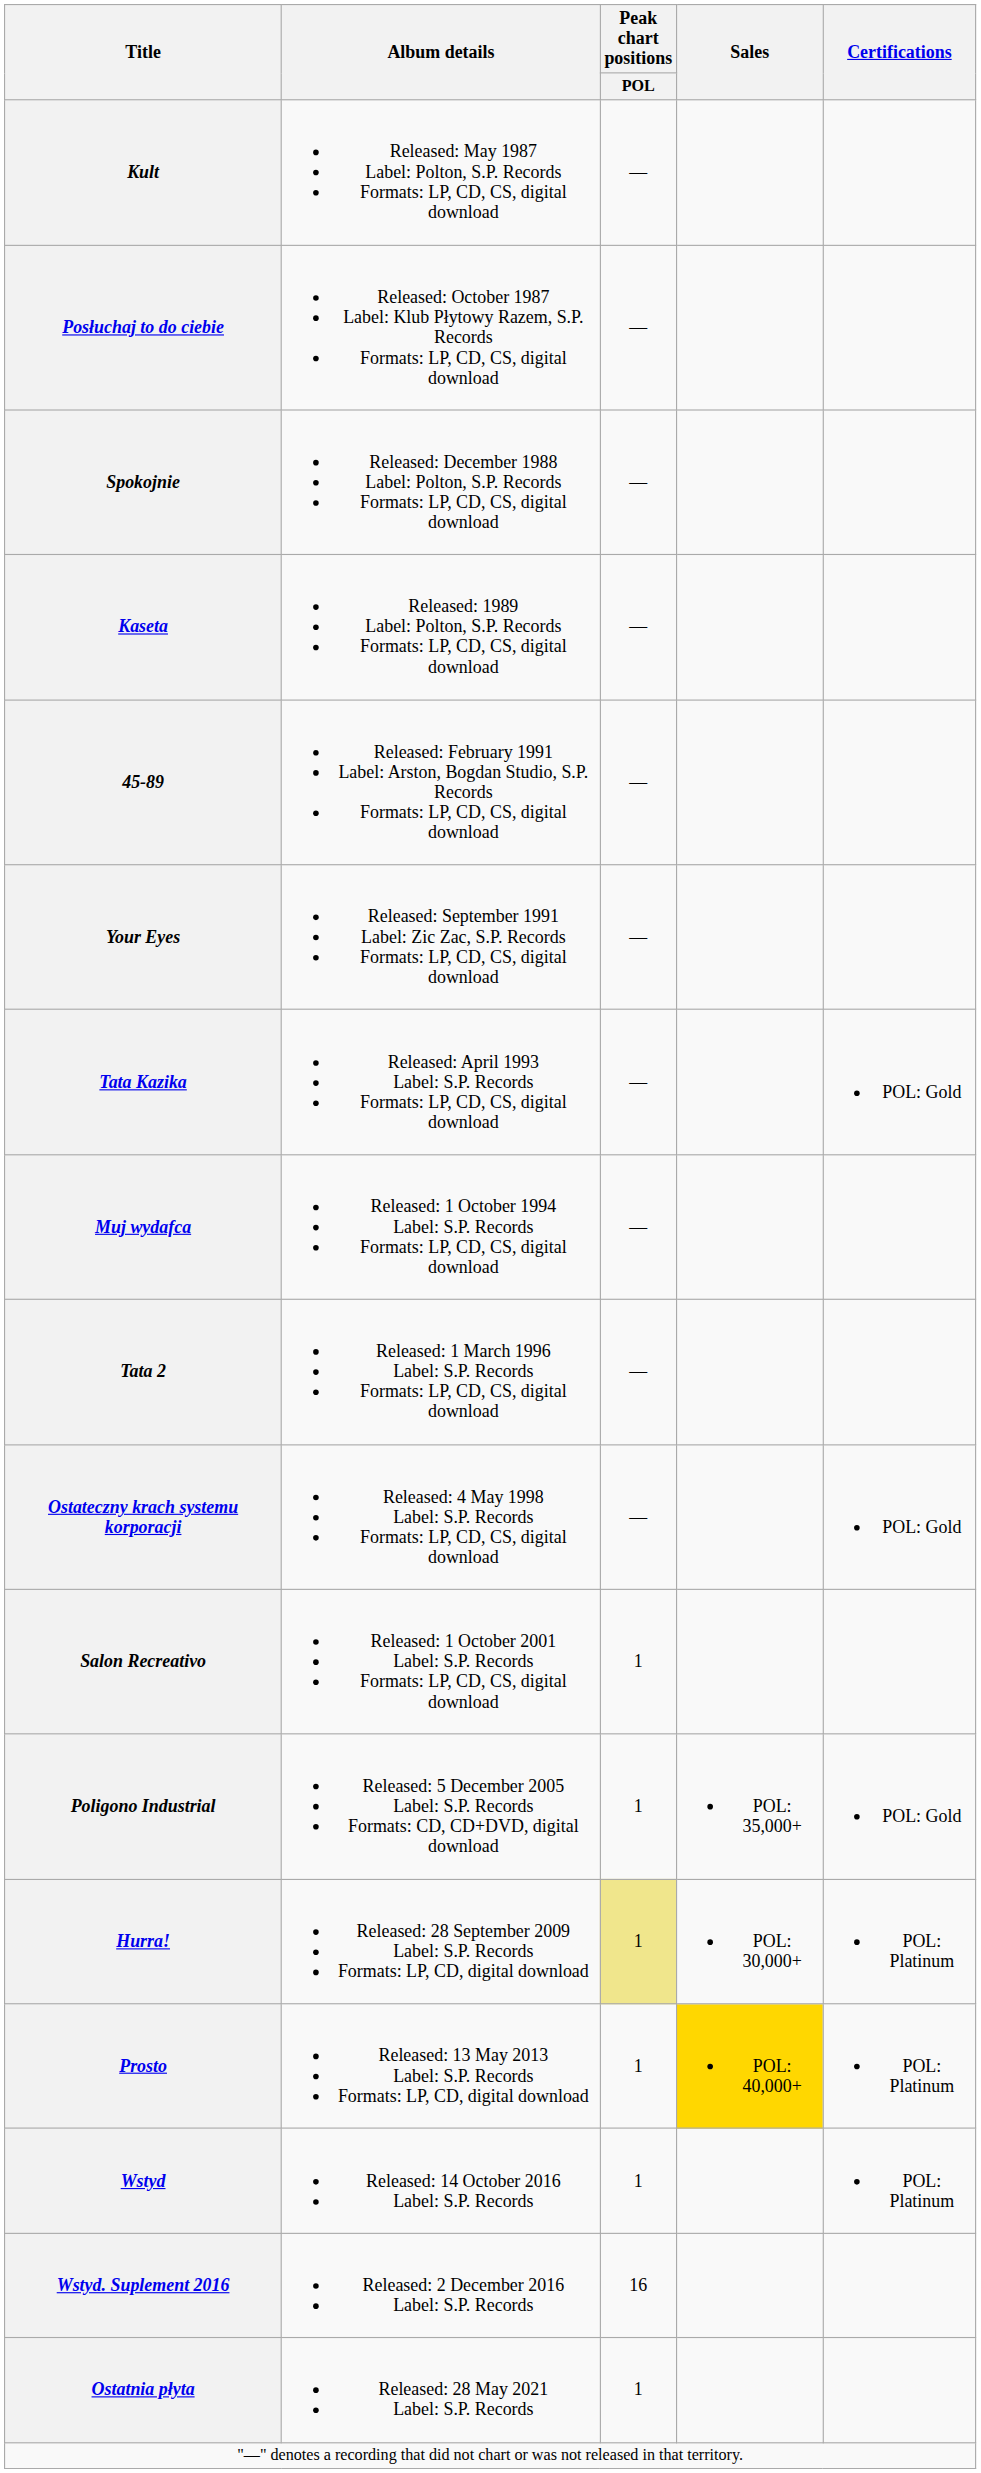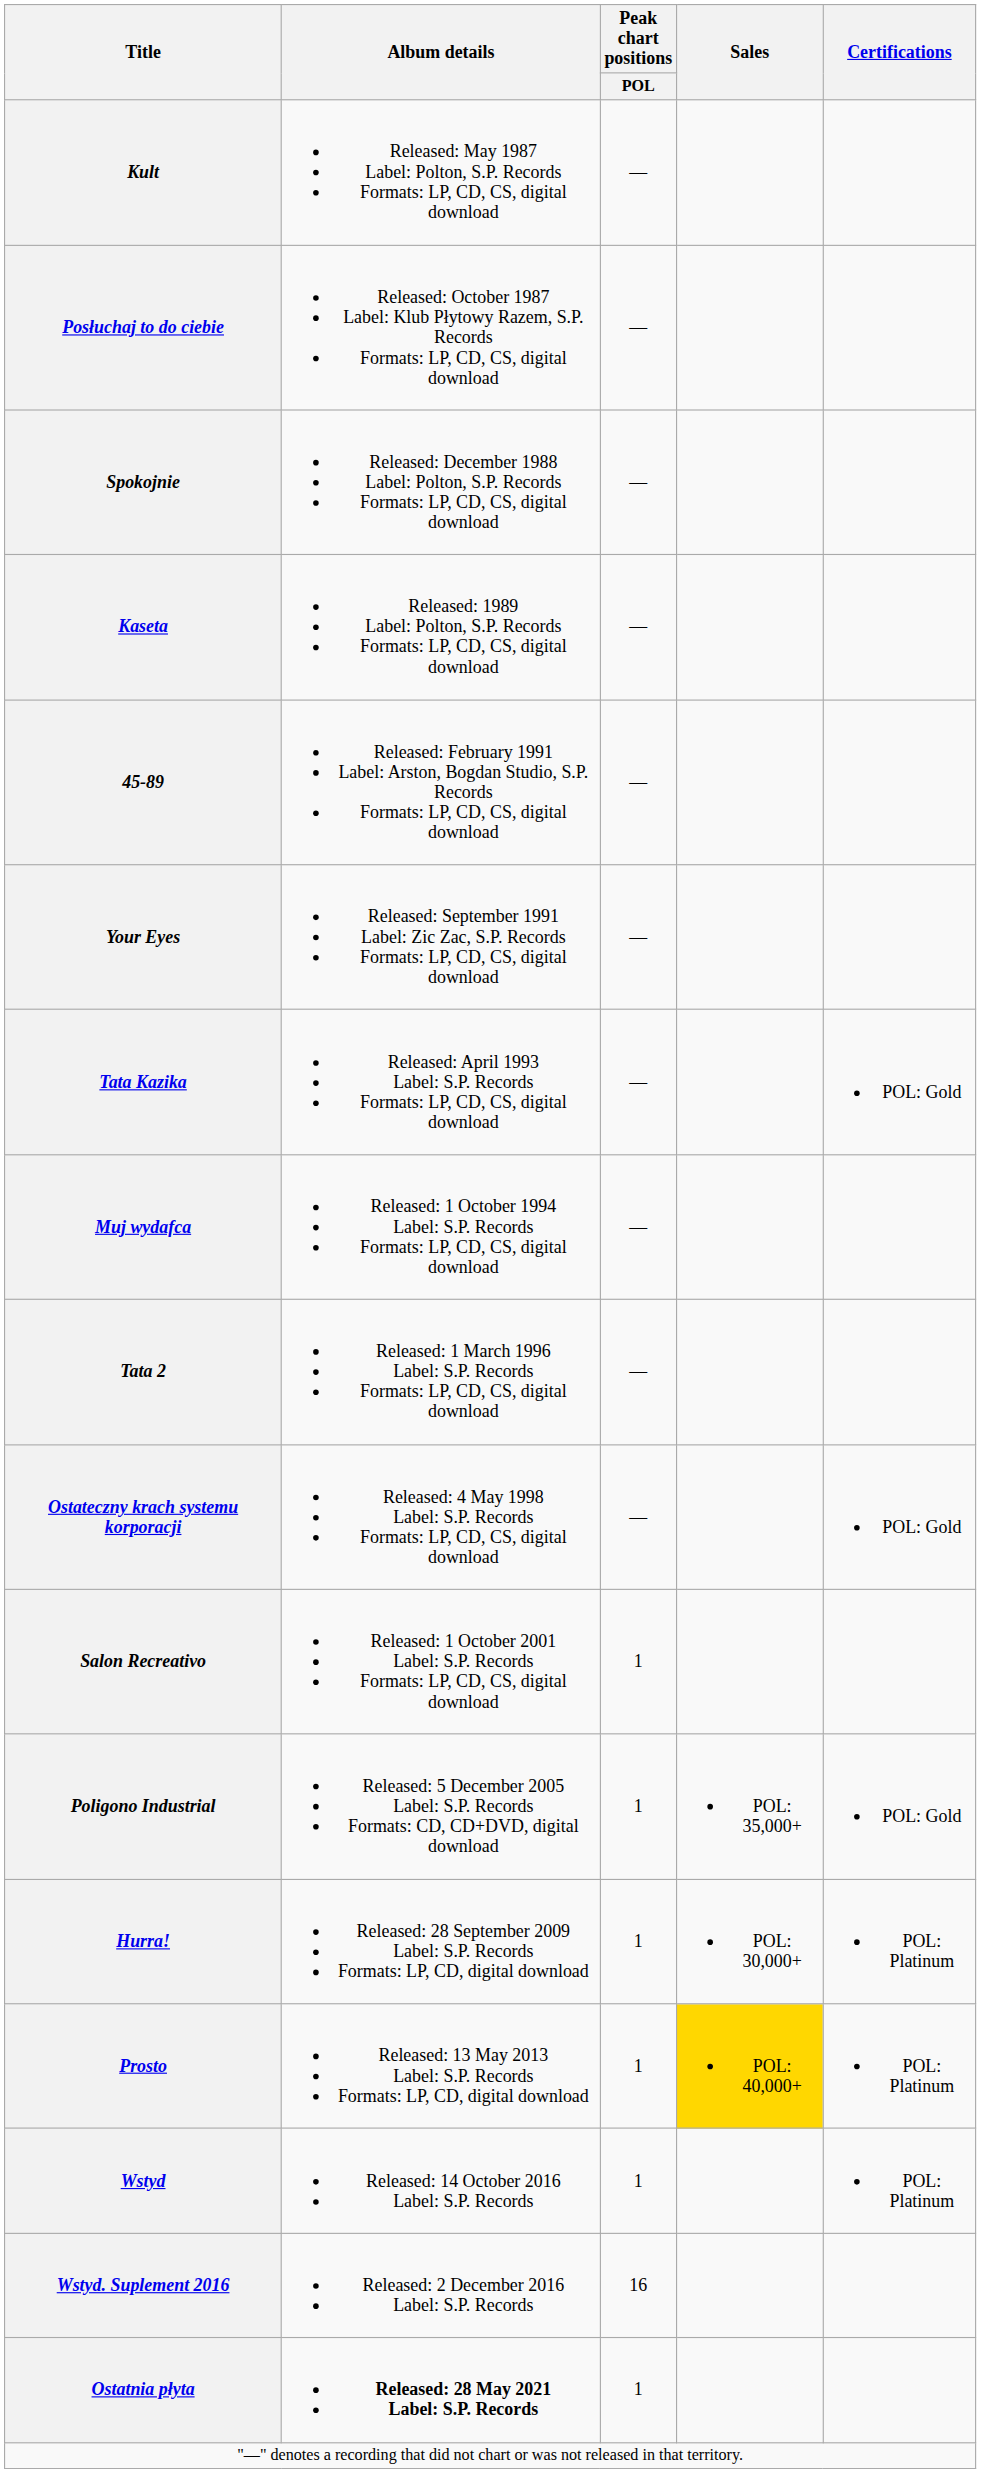(638, 1941) khaki background -> (638, 1941) no background
(441, 2400) normal -> (441, 2400) bold
